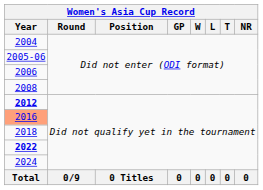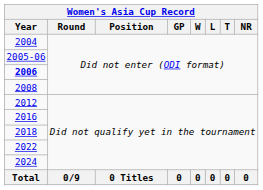(26, 72) normal -> (26, 72) bold
(26, 102) bold -> (26, 102) normal
(26, 117) lightsalmon background -> (26, 117) no background
(26, 147) bold -> (26, 147) normal
